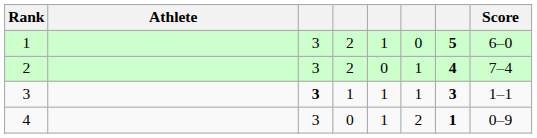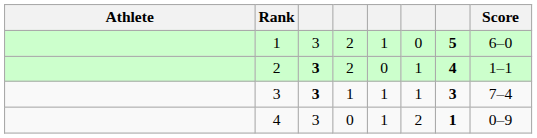columns swapped: (26, 17) <-> (173, 17)
(316, 69) normal -> (316, 69) bold
(501, 69) 7–4 -> (501, 69) 1–1
(501, 94) 1–1 -> (501, 94) 7–4
